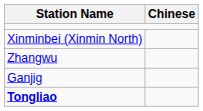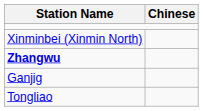(32, 58) normal -> (34, 58) bold
(32, 96) bold -> (30, 96) normal
